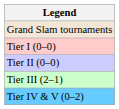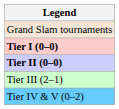(31, 46) normal -> (32, 46) bold
(33, 63) normal -> (34, 63) bold
